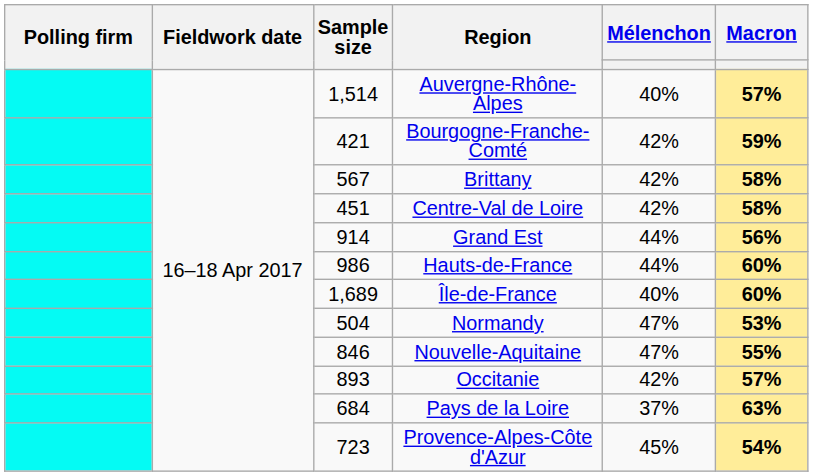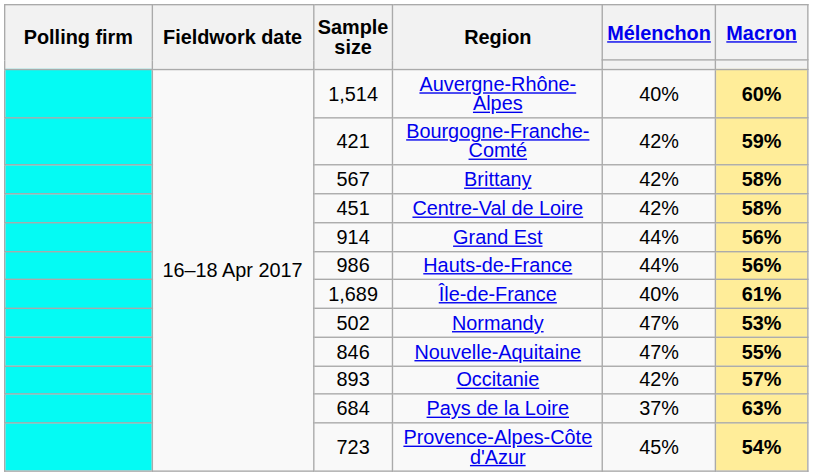(762, 94) 57% -> (762, 94) 60%
(762, 266) 60% -> (762, 266) 56%
(762, 294) 60% -> (762, 294) 61%
(353, 323) 504 -> (353, 323) 502
